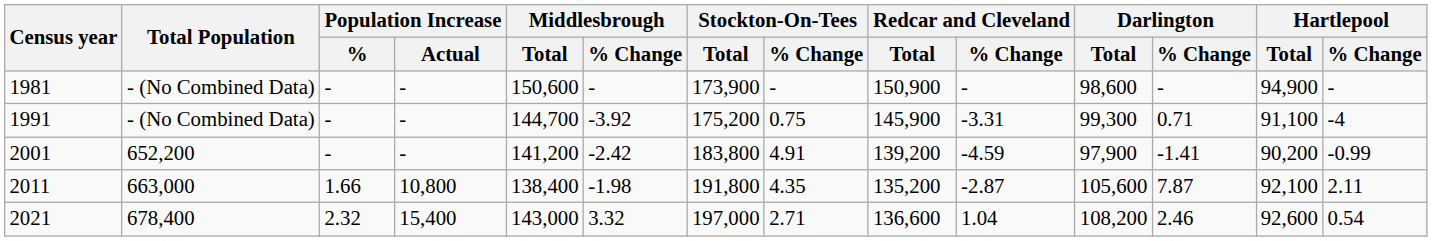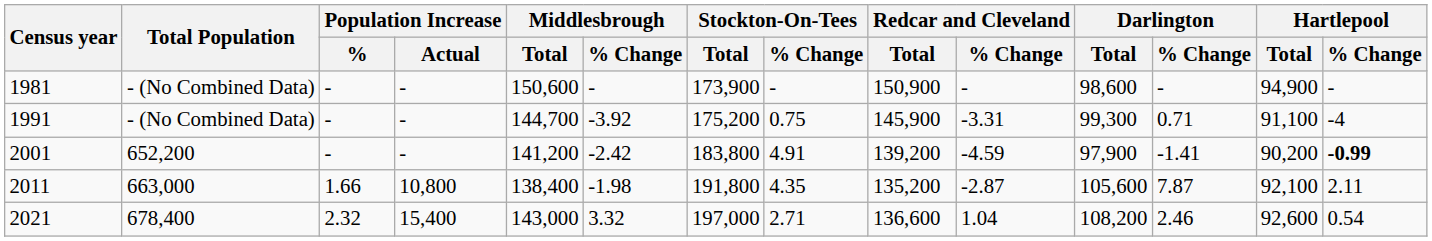(1349, 152) normal -> (1349, 152) bold
